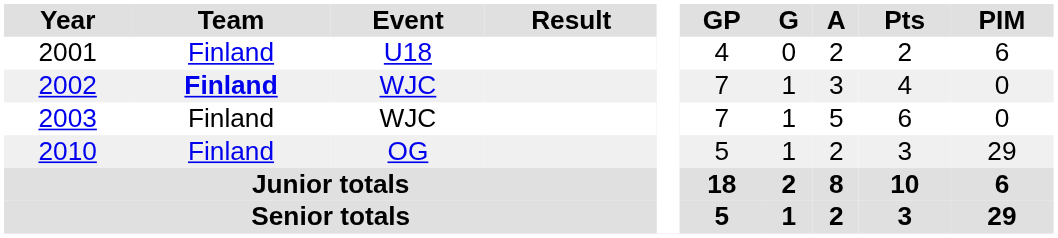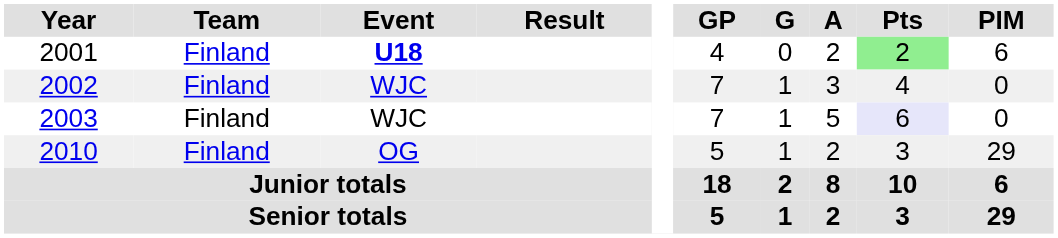(408, 52) normal -> (399, 52) bold
(905, 52) no background -> (903, 52) lightgreen background
(231, 85) bold -> (227, 85) normal
(905, 118) no background -> (903, 118) lavender background
